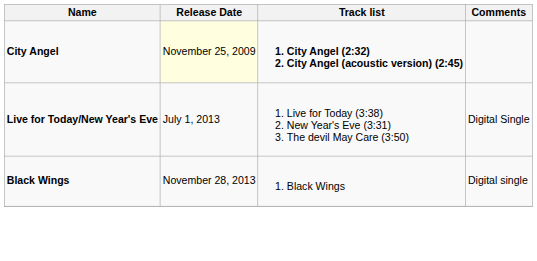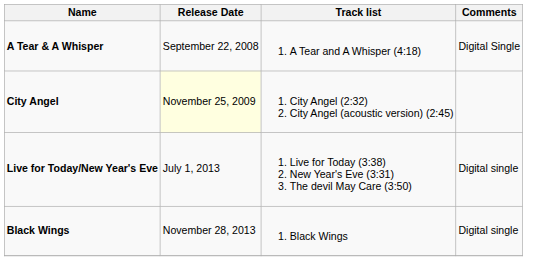+ row: (55, 46)
(362, 58) bold -> (358, 108) normal
(499, 119) Digital Single -> (488, 169) Digital single
